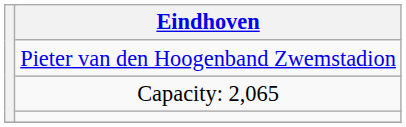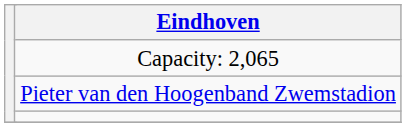(208, 57) Pieter van den Hoogenband Zwemstadion -> (208, 57) Capacity: 2,065
(208, 93) Capacity: 2,065 -> (208, 93) Pieter van den Hoogenband Zwemstadion
